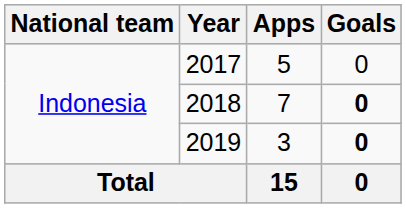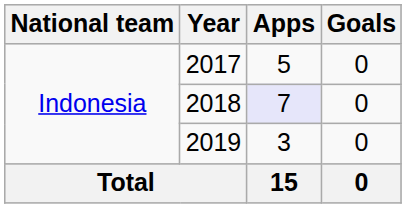(284, 103) no background -> (284, 103) lavender background
(361, 103) bold -> (361, 103) normal
(361, 143) bold -> (361, 143) normal
